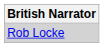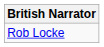(36, 33) lightgrey background -> (36, 33) no background
